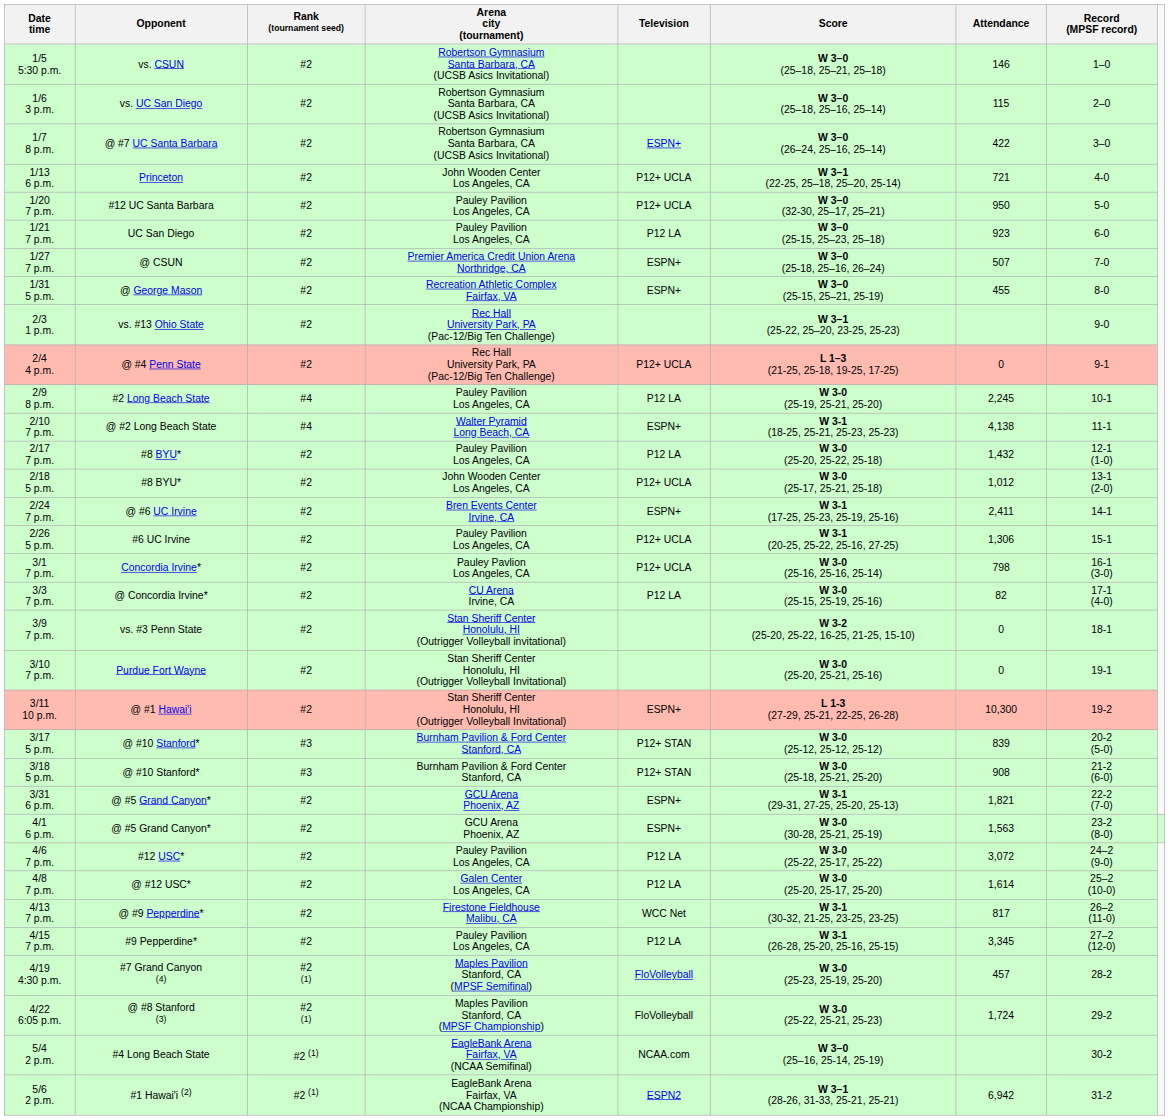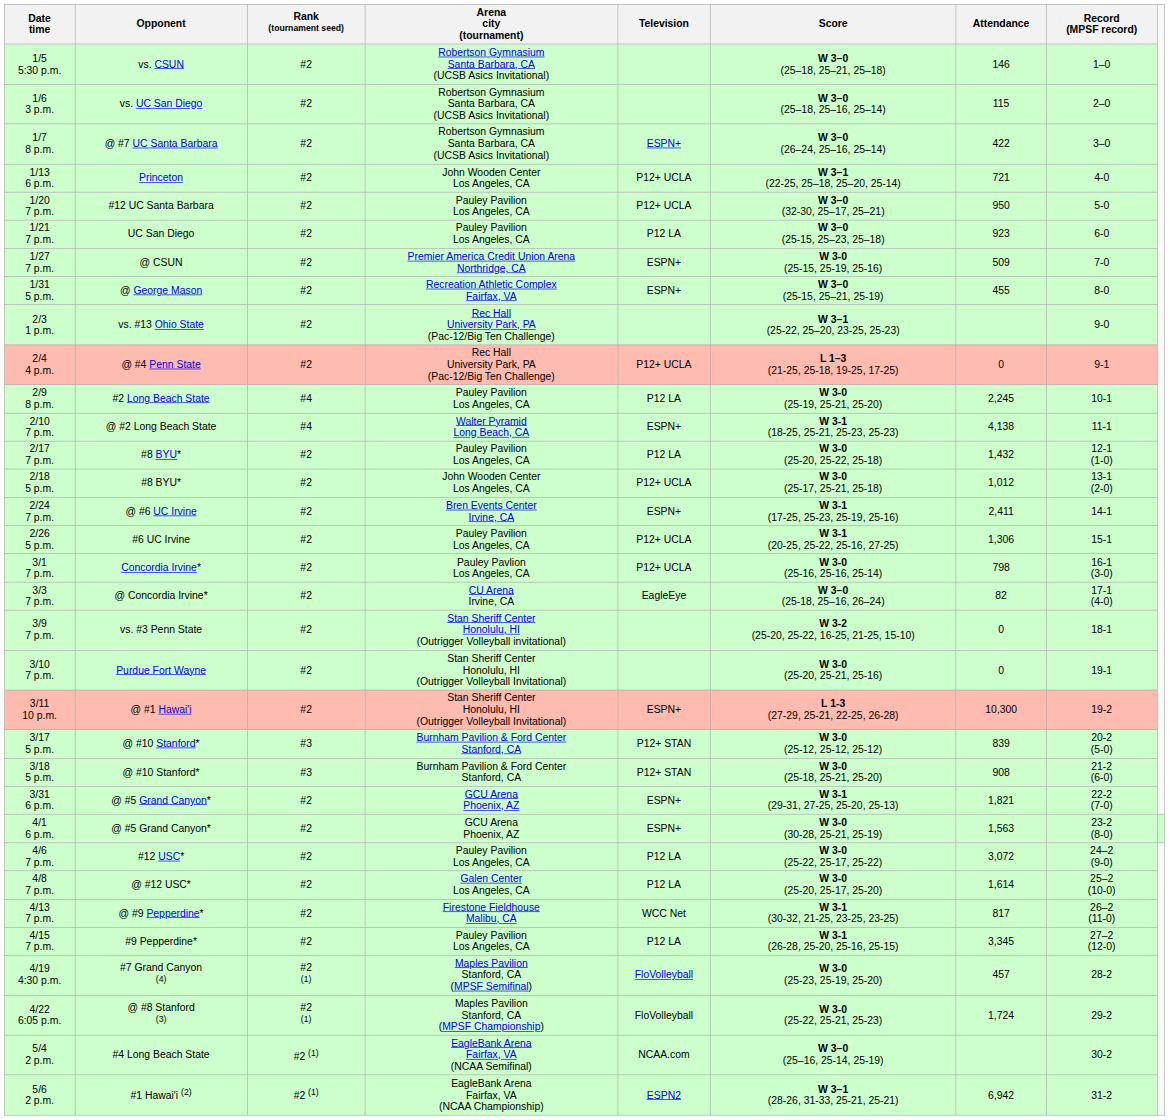(833, 262) W 3–0 (25-18, 25–16, 26–24) -> (833, 262) W 3-0 (25-15, 25-19, 25-16)
(1001, 262) 507 -> (1001, 262) 509
(664, 596) P12 LA -> (664, 596) EagleEye
(833, 596) W 3-0 (25-15, 25-19, 25-16) -> (833, 596) W 3–0 (25-18, 25–16, 26–24)
